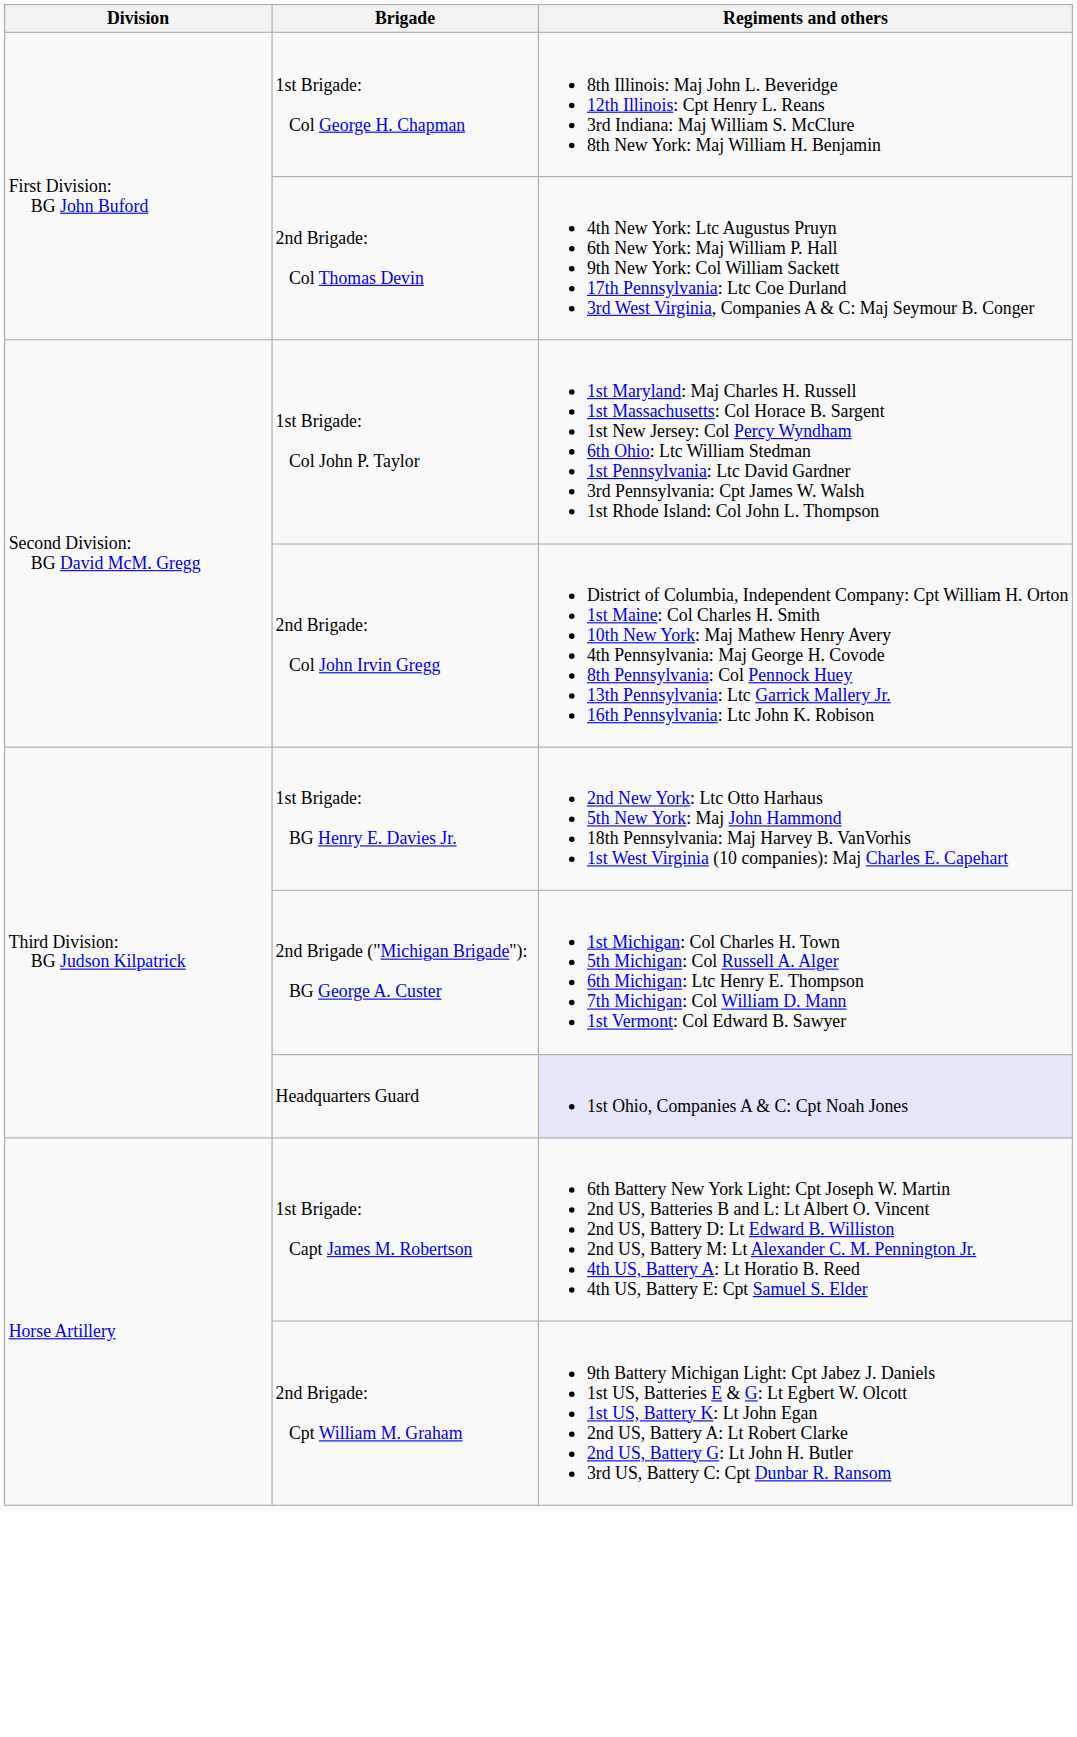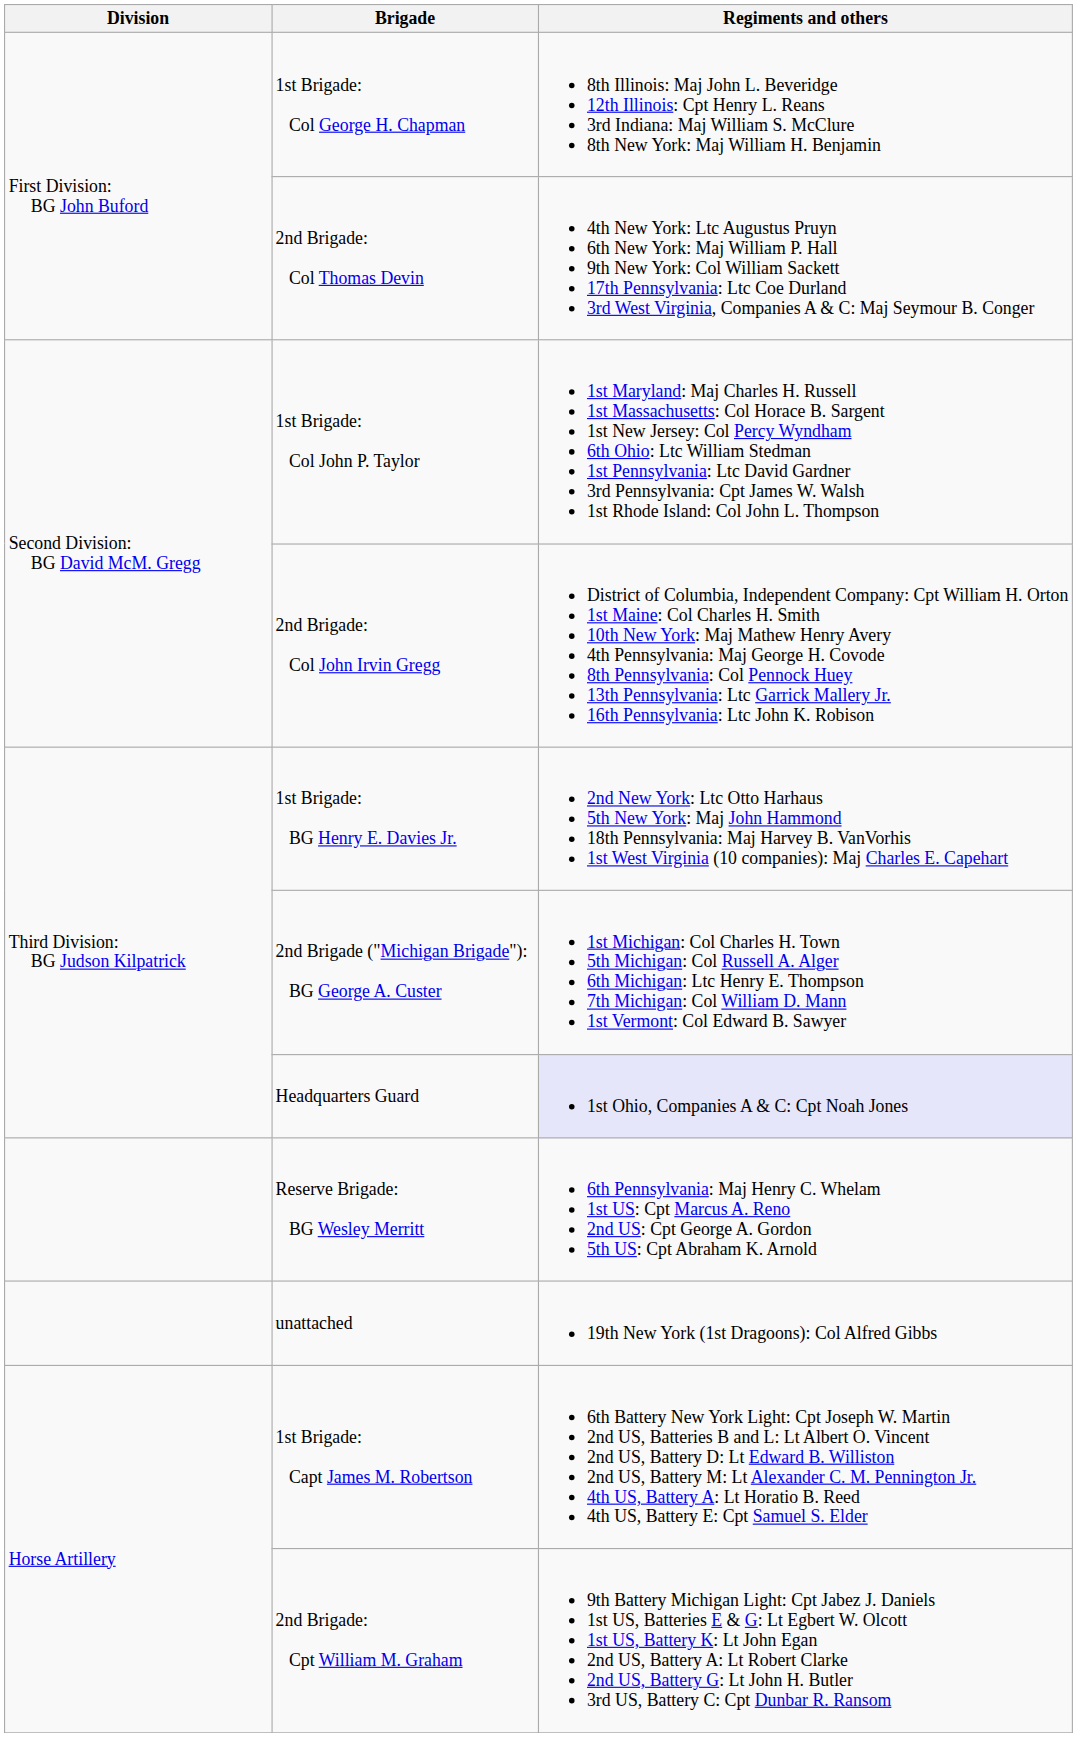+ row: (350, 1209)
+ row: (314, 1323)
